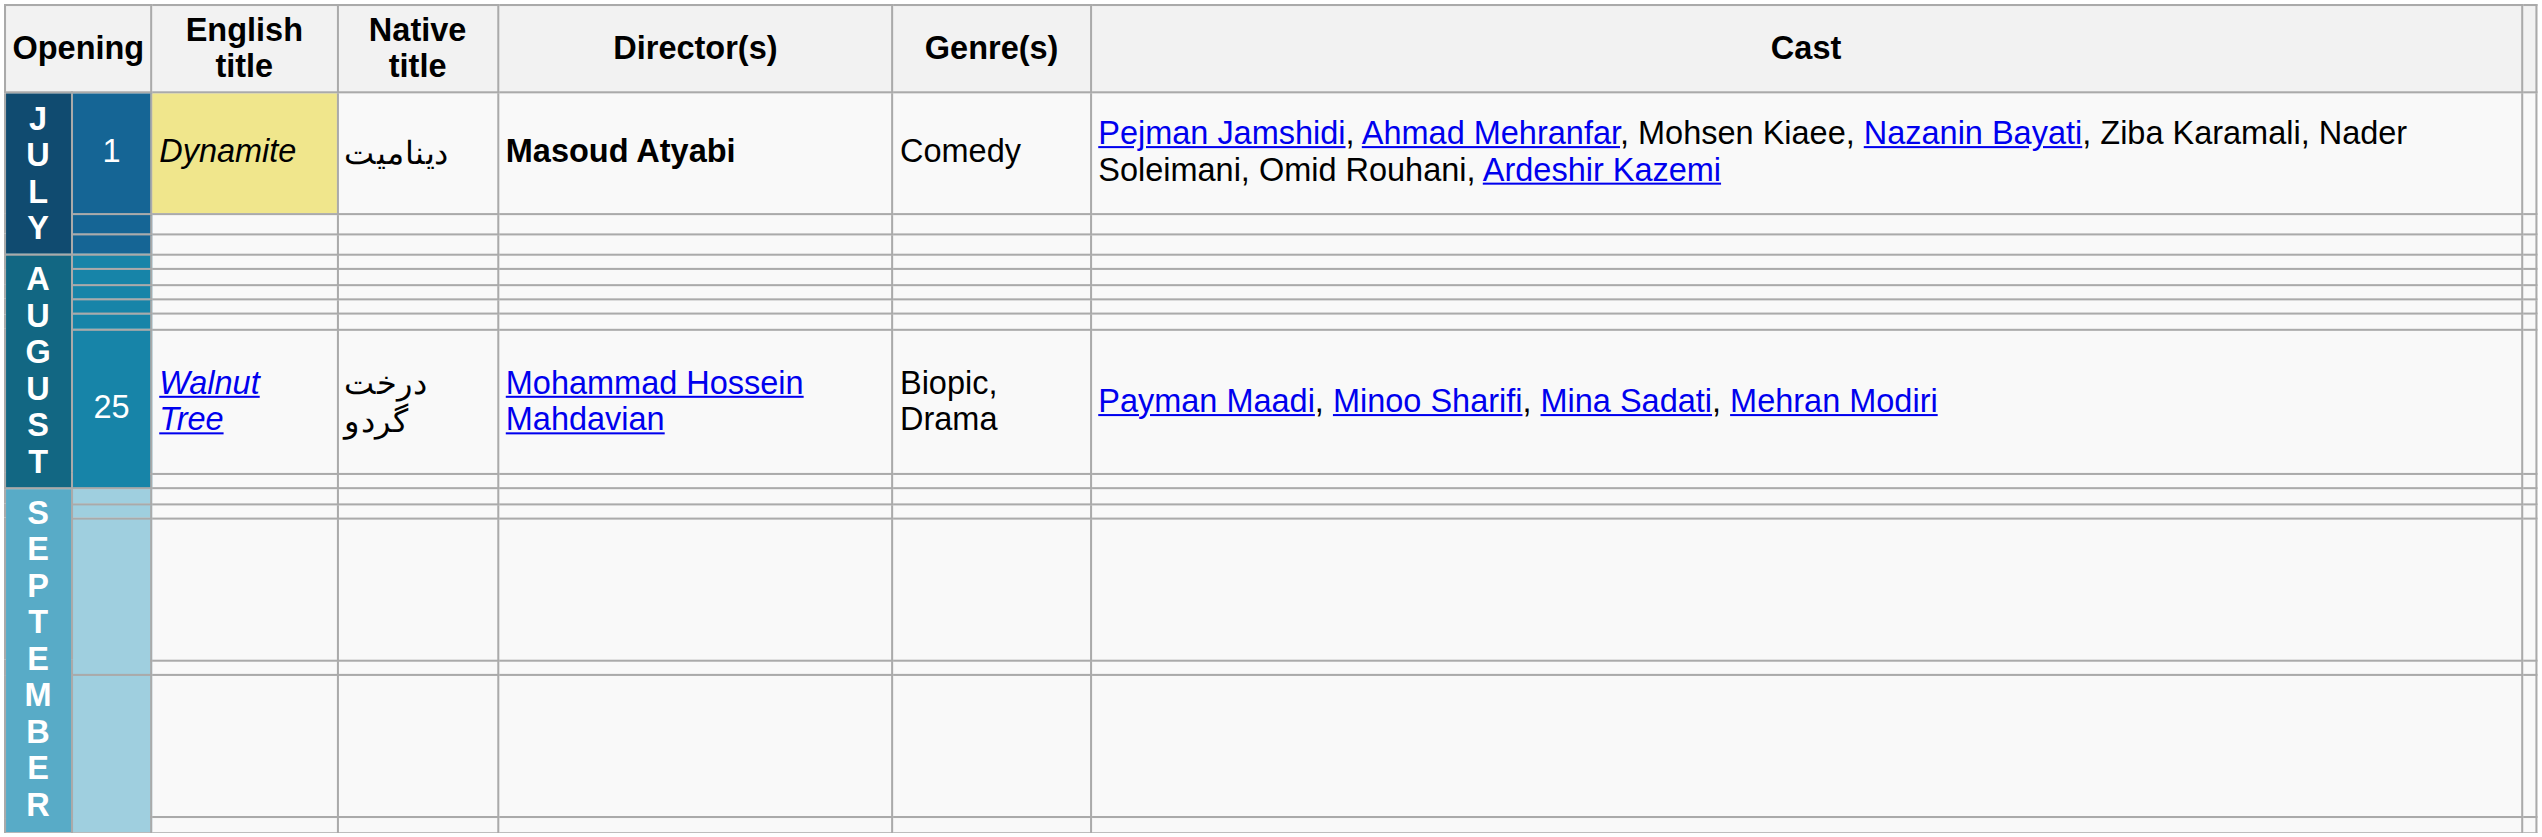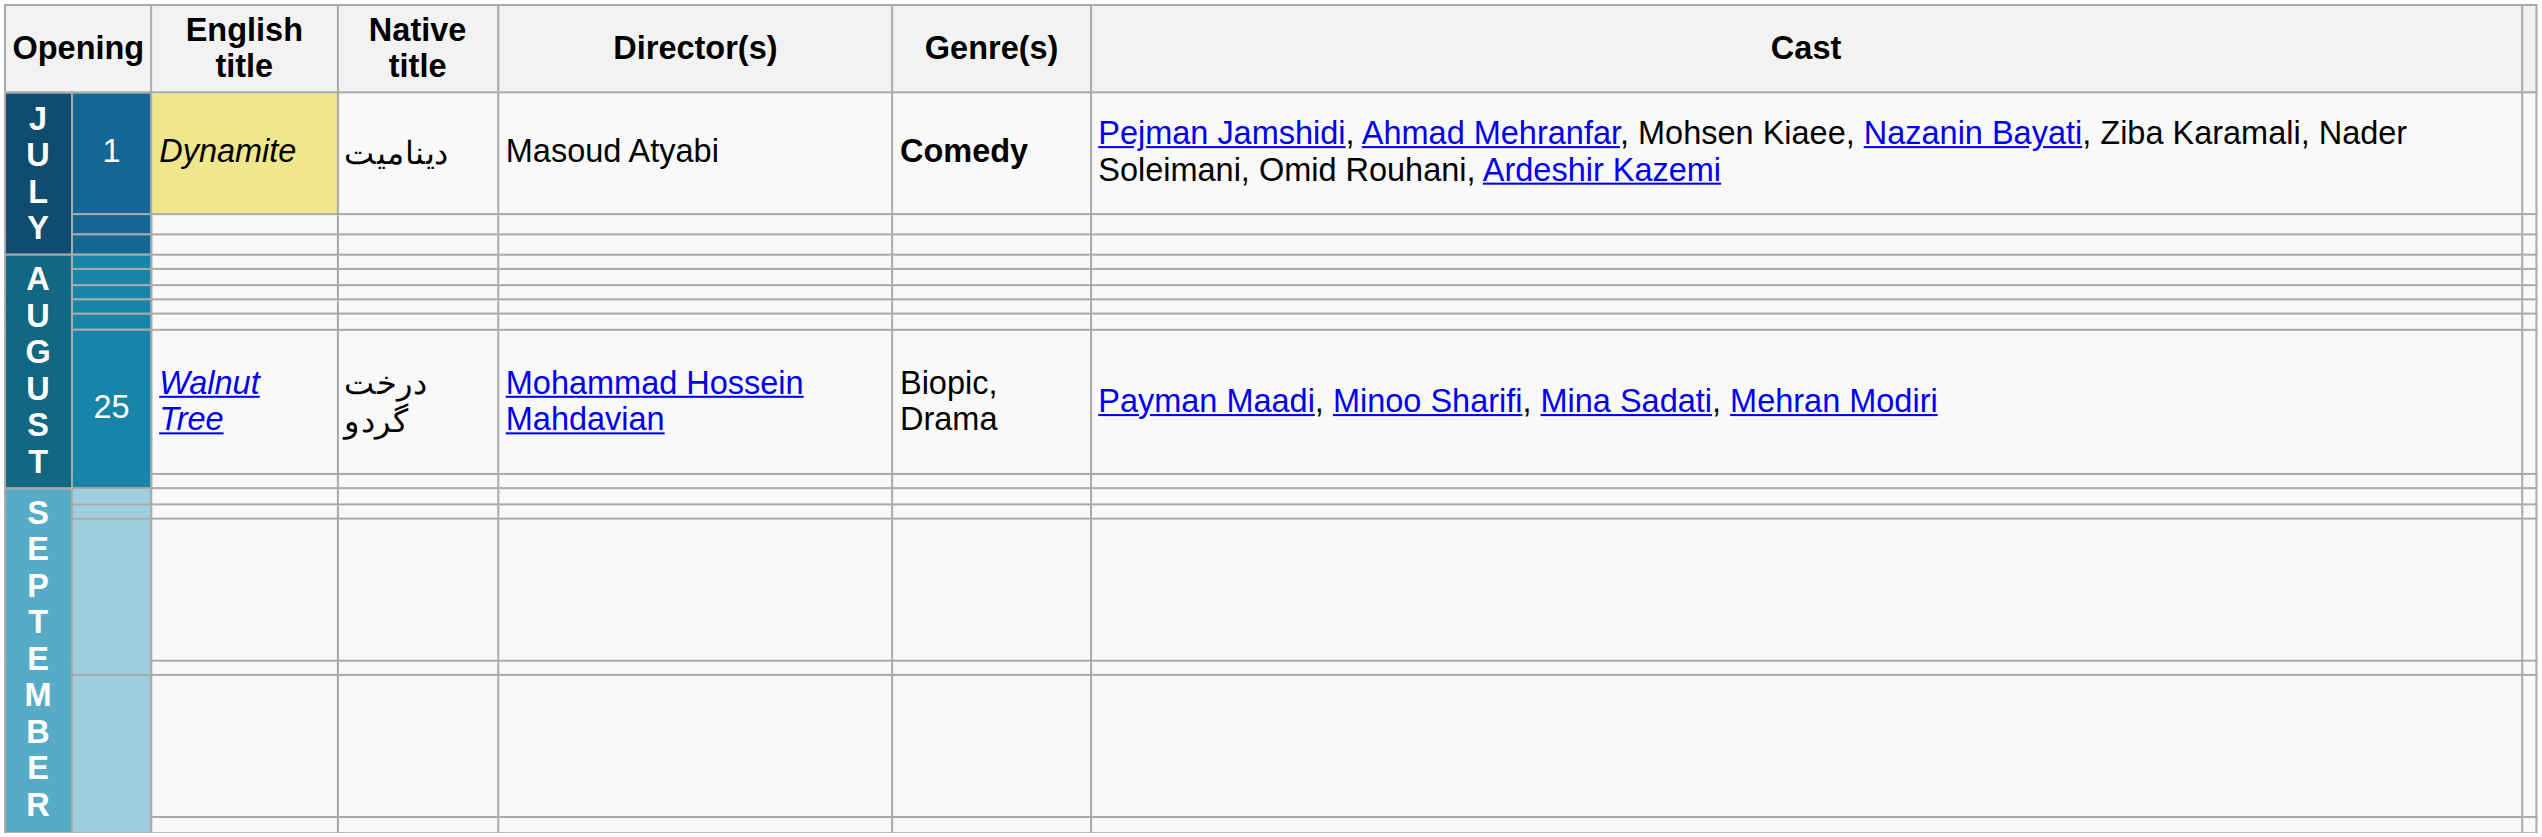(621, 152) bold -> (612, 152) normal
(960, 152) normal -> (964, 152) bold
